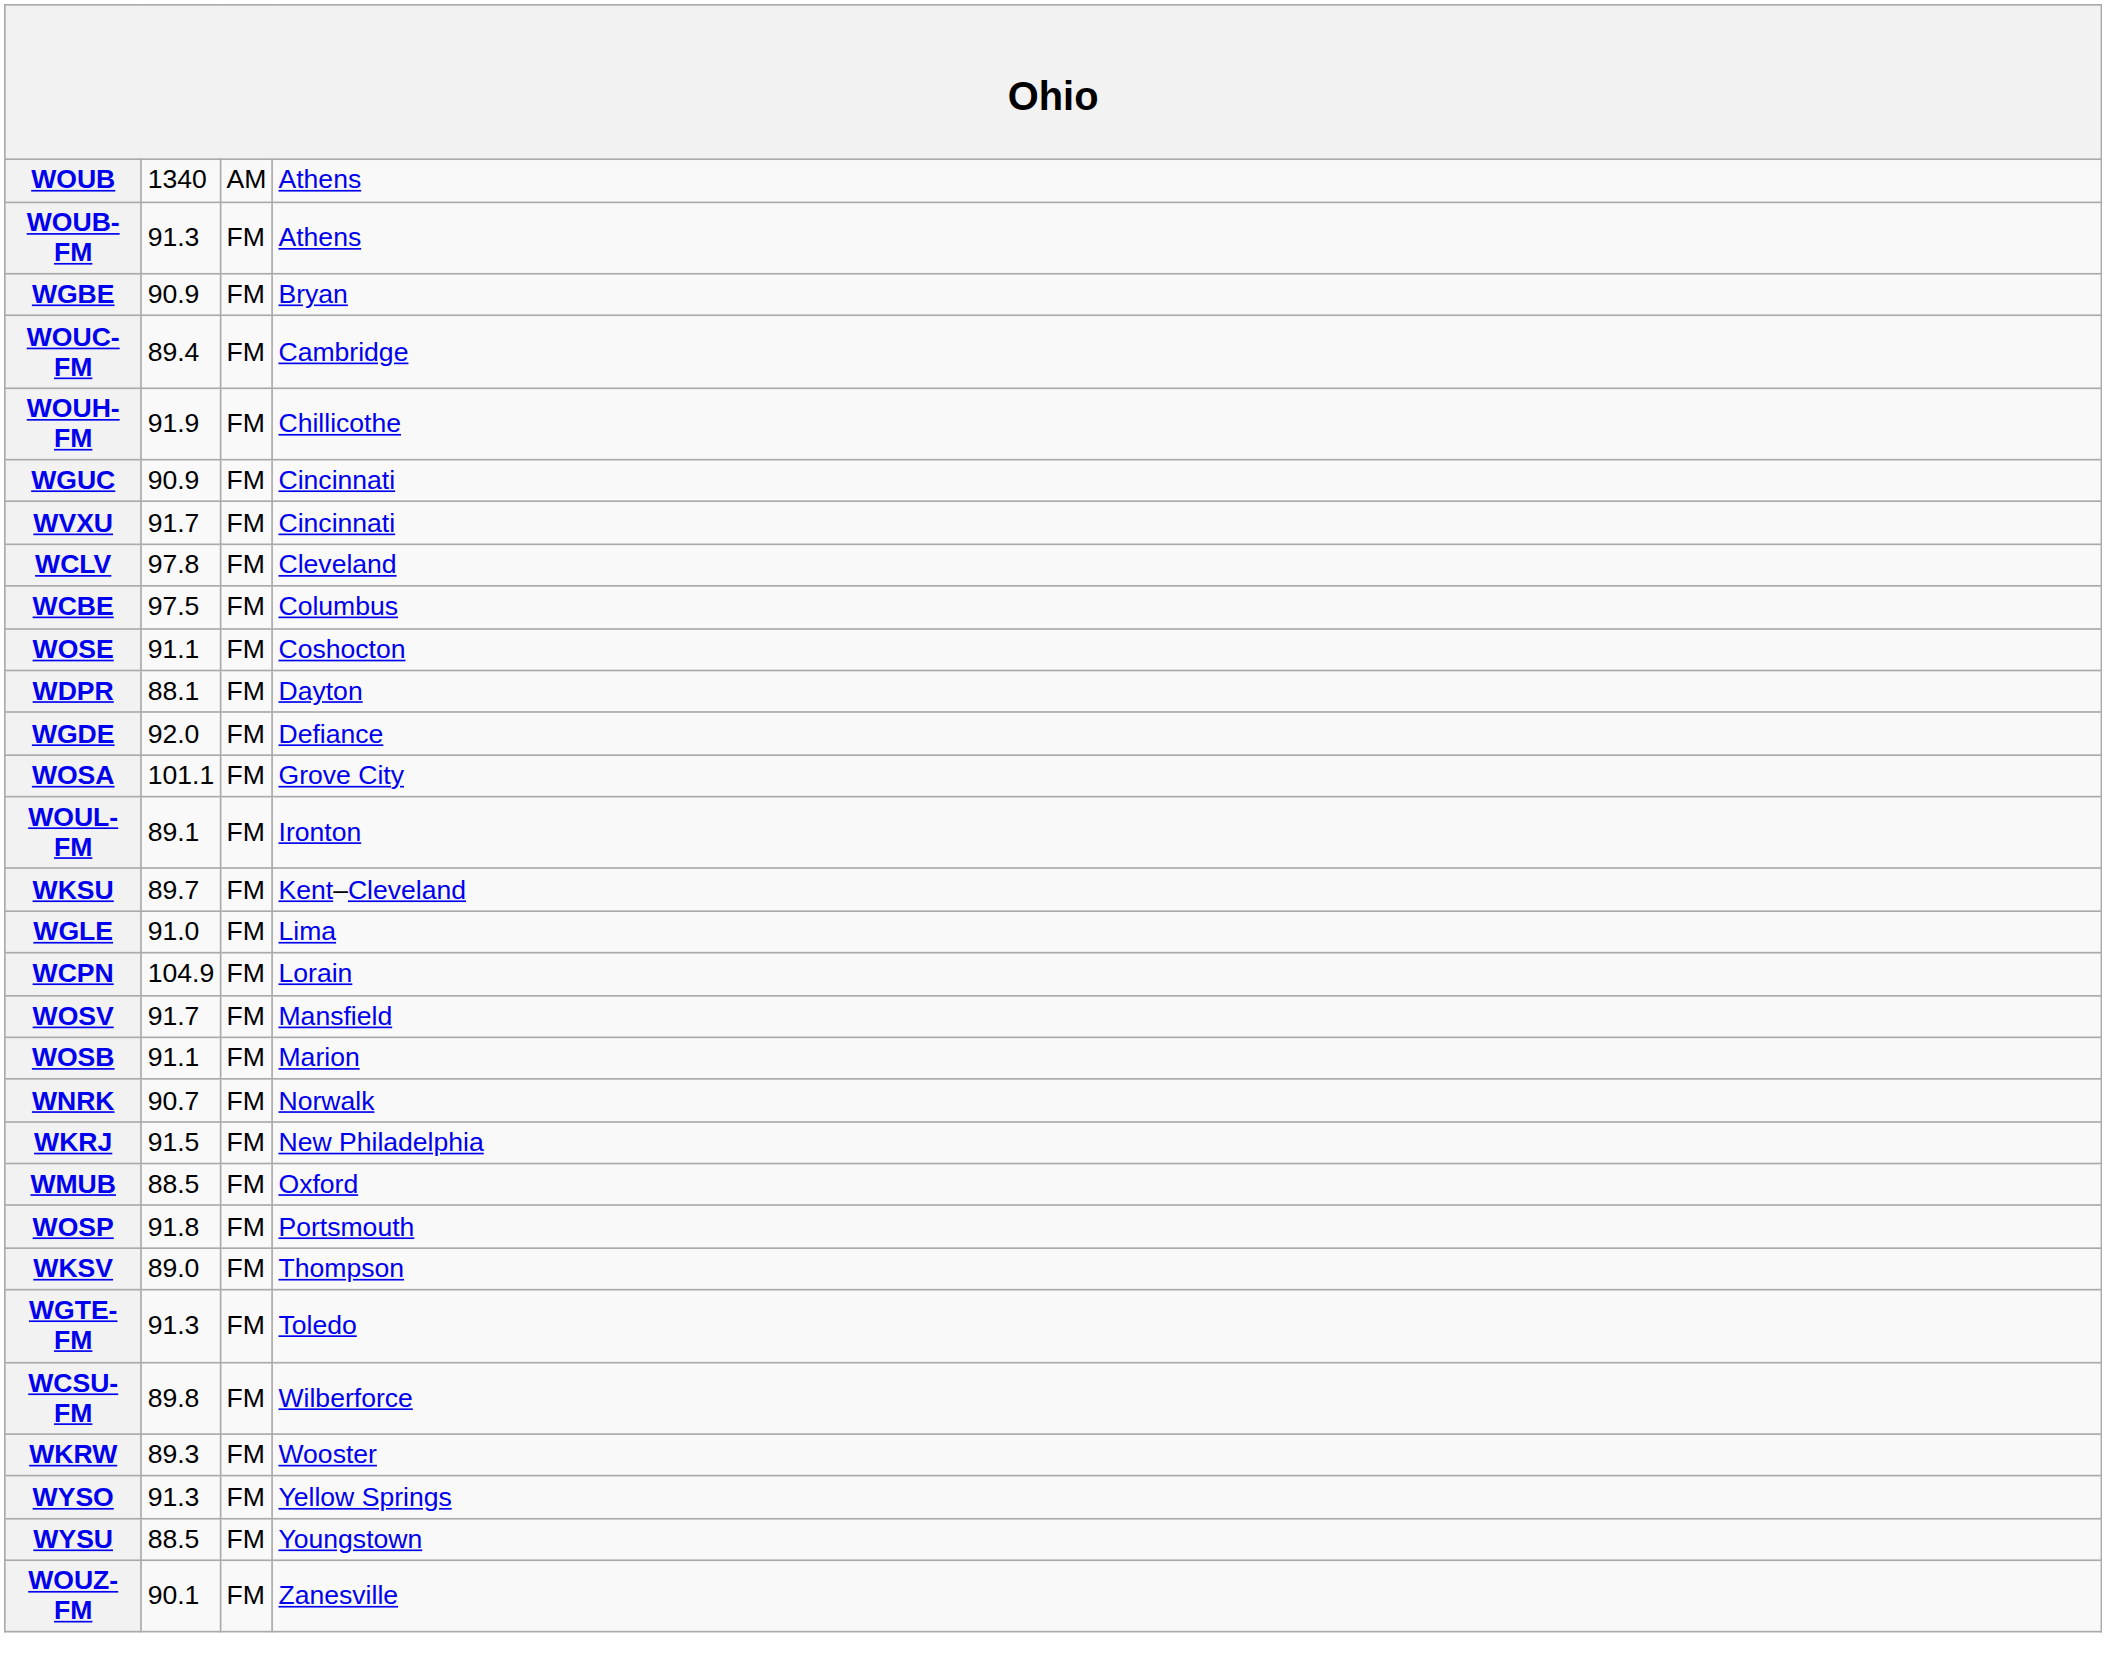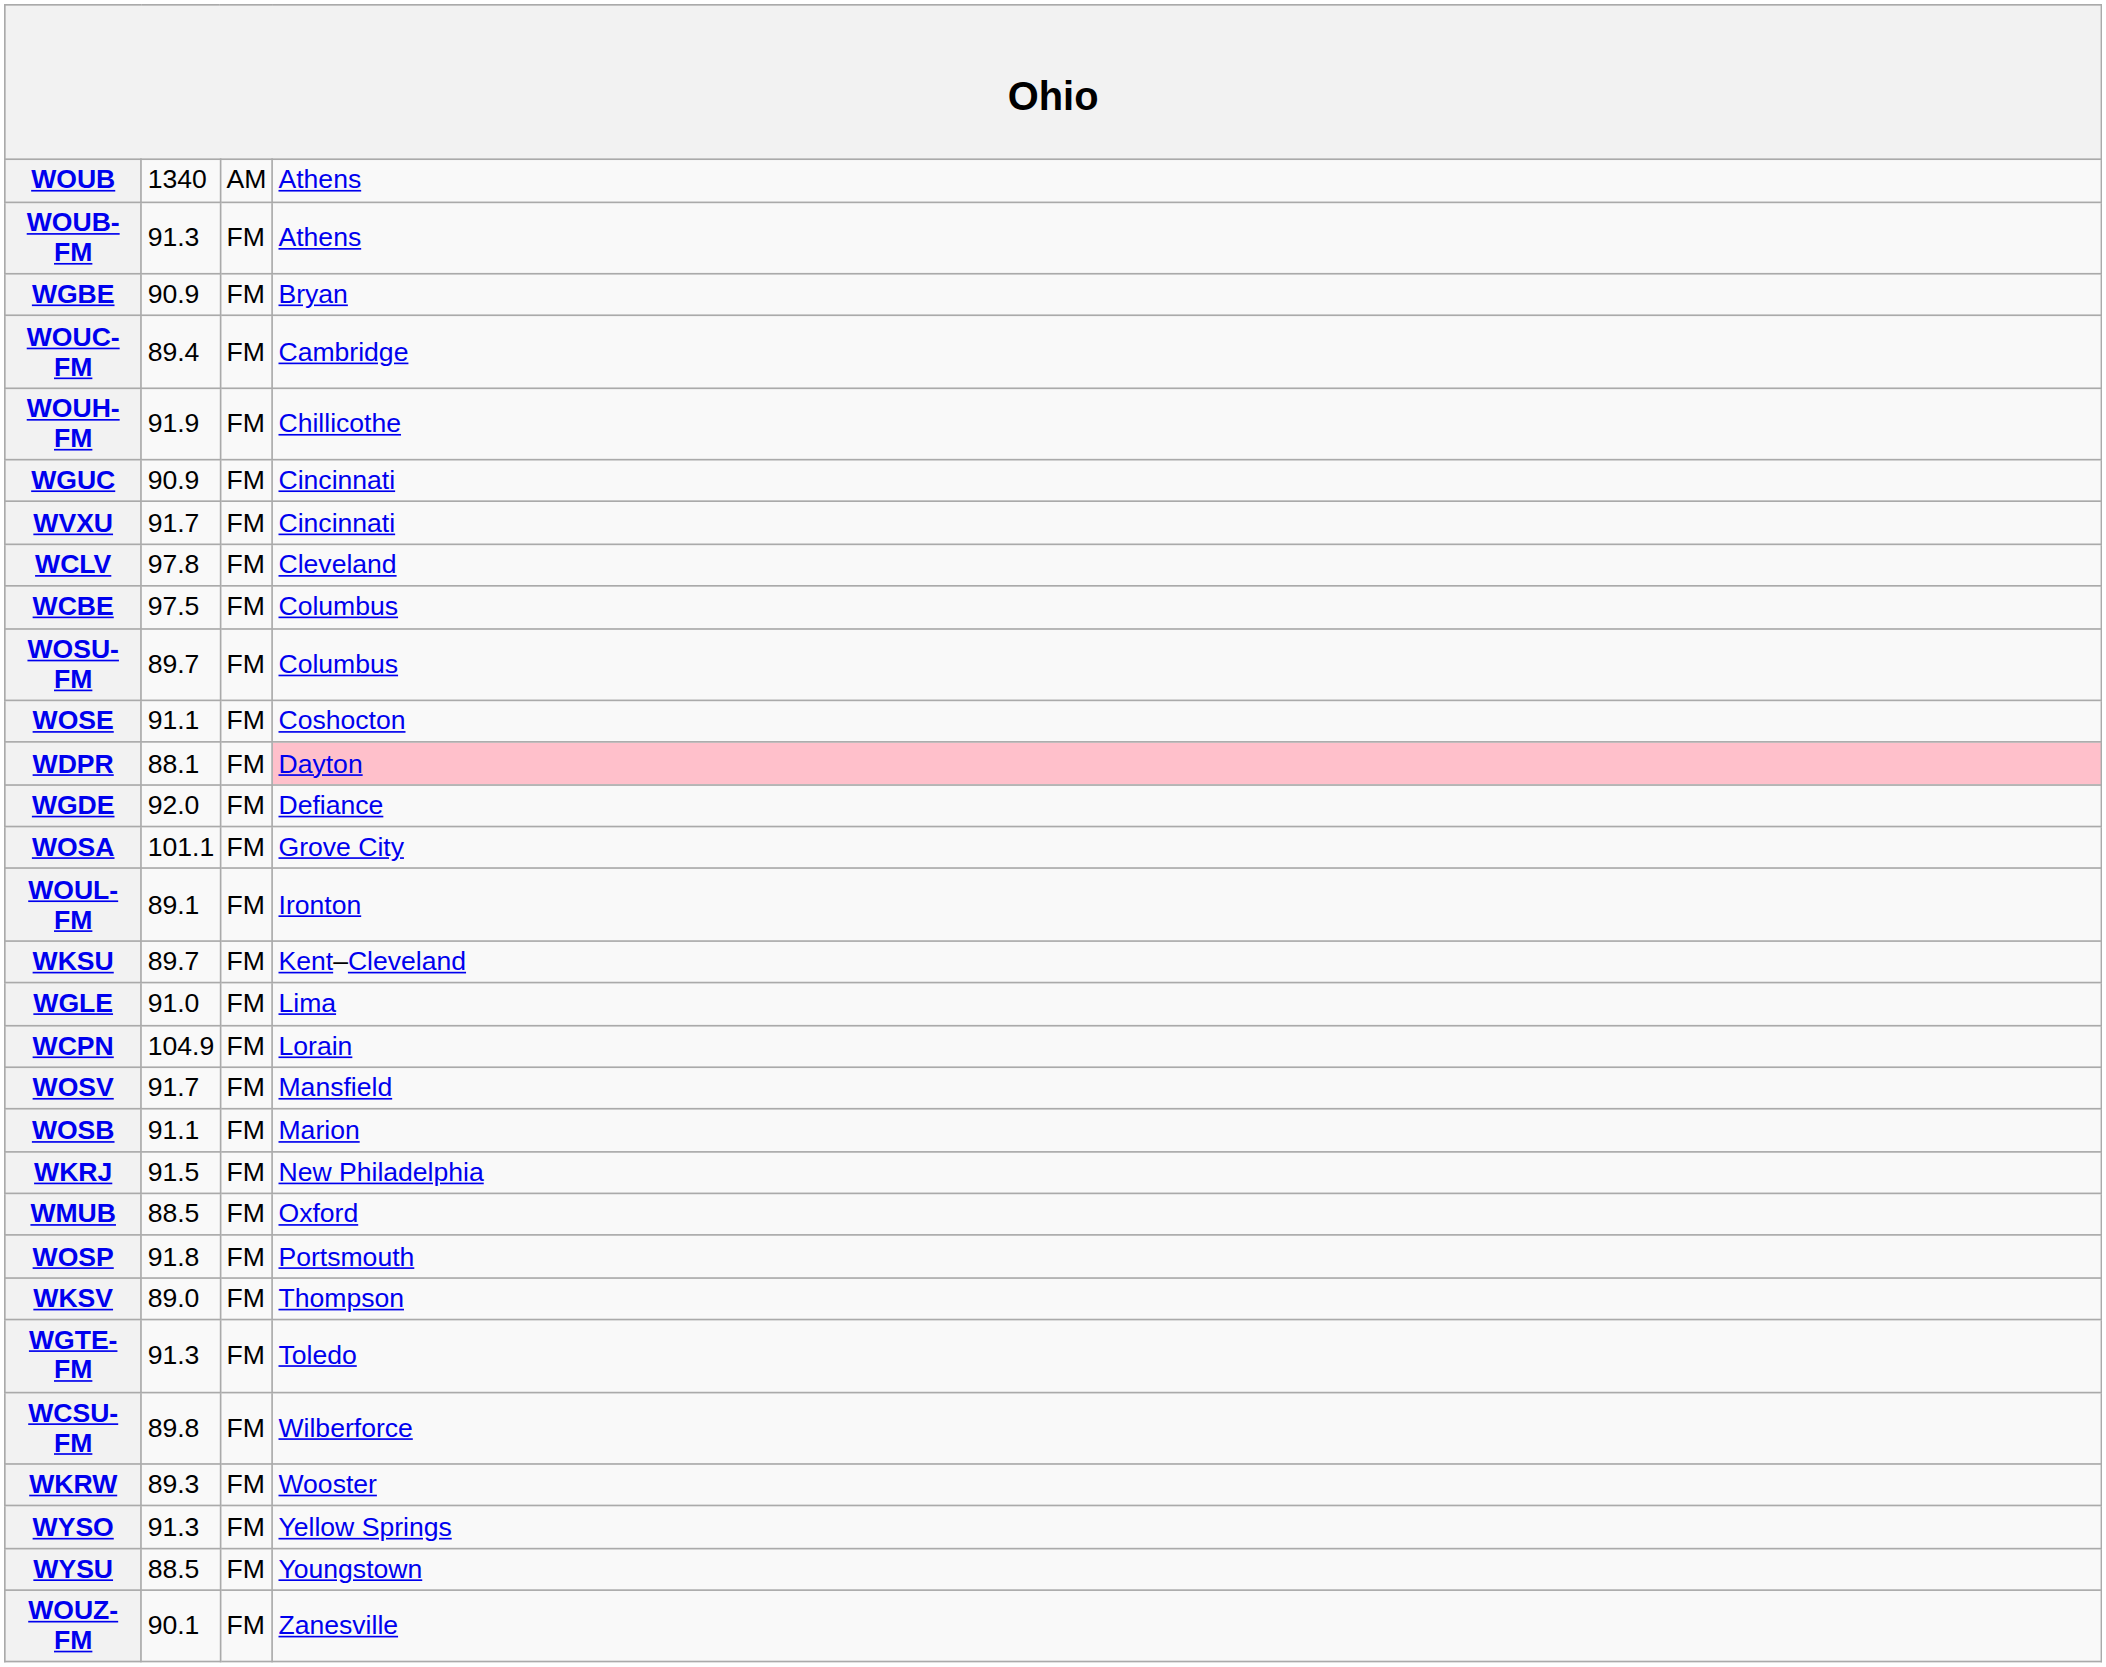+ row: (73, 663)
(321, 691) no background -> (321, 763) pink background
- row: (73, 1100)
